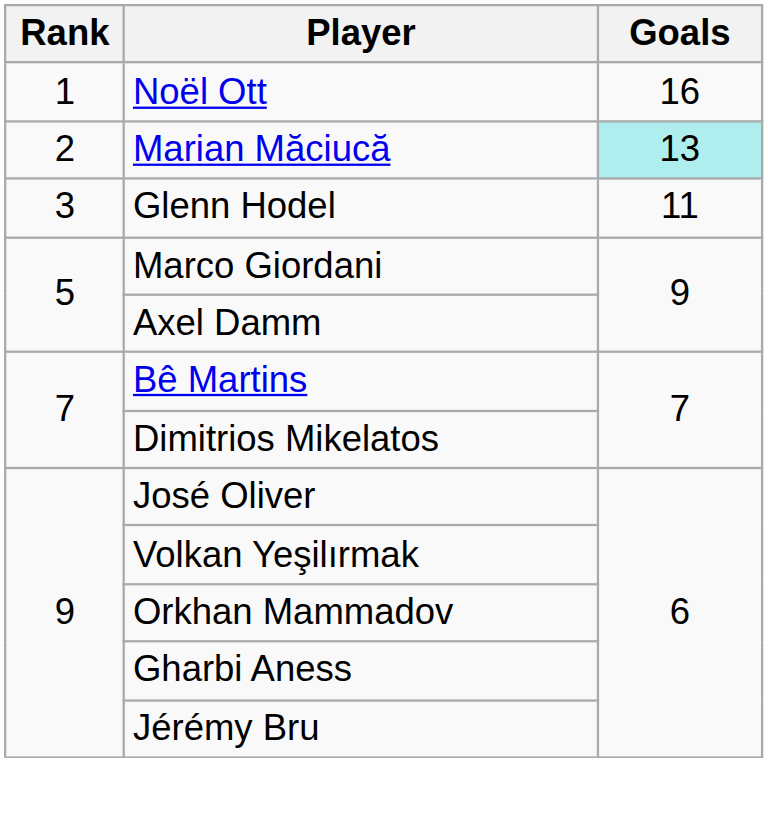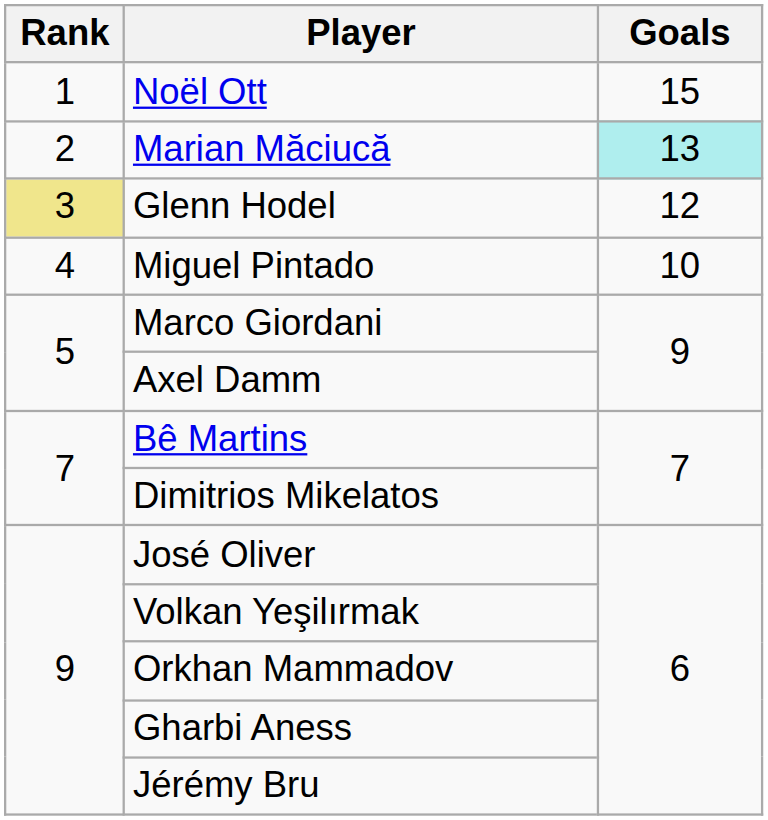(680, 91) 16 -> (680, 91) 15
(65, 206) no background -> (65, 206) khaki background
(680, 206) 11 -> (680, 206) 12
+ row: (254, 264)
